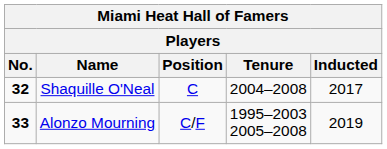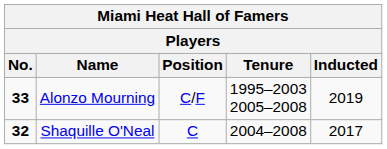rows swapped: (97, 89) <-> (97, 122)
